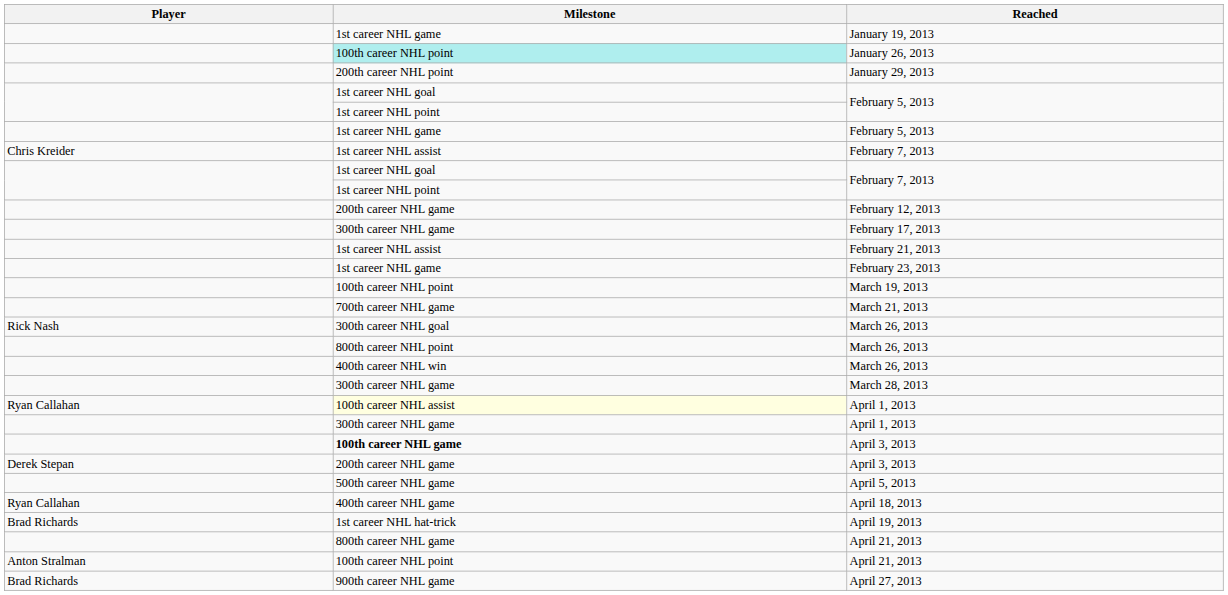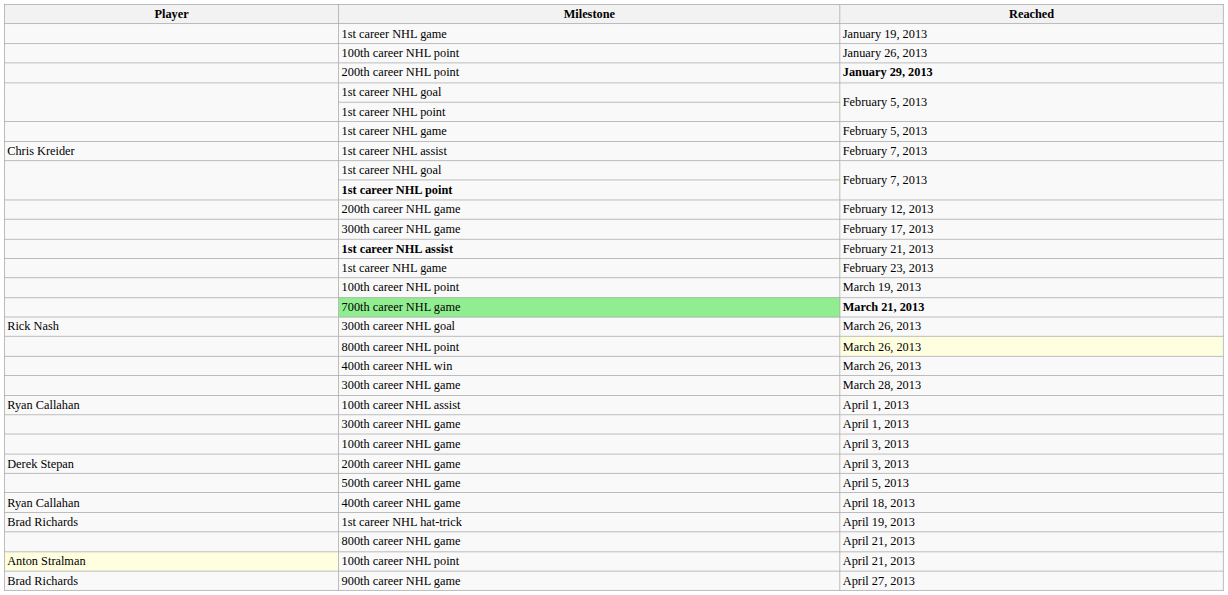(394, 53) paleturquoise background -> (400, 53) no background
(892, 72) normal -> (888, 72) bold
(388, 190) normal -> (397, 190) bold
(388, 248) normal -> (397, 248) bold
(395, 307) no background -> (401, 307) lightgreen background
(889, 307) normal -> (884, 307) bold
(889, 346) no background -> (882, 346) lightyellow background
(395, 405) lightyellow background -> (401, 405) no background
(399, 444) bold -> (401, 444) normal
(46, 561) no background -> (46, 561) lightyellow background
